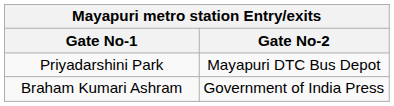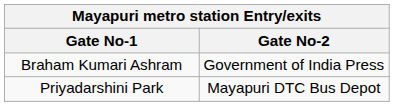rows swapped: (102, 88) <-> (102, 64)
